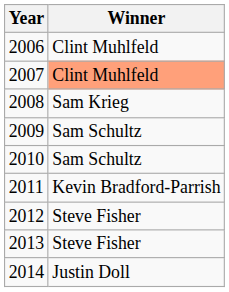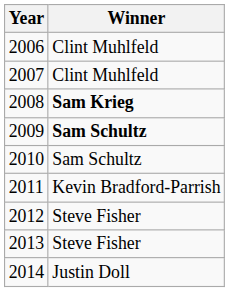(105, 74) lightsalmon background -> (105, 74) no background
(91, 103) normal -> (93, 103) bold
(97, 131) normal -> (99, 131) bold
